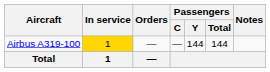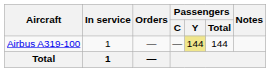(108, 43) gold background -> (108, 43) no background
(195, 43) no background -> (195, 43) khaki background
